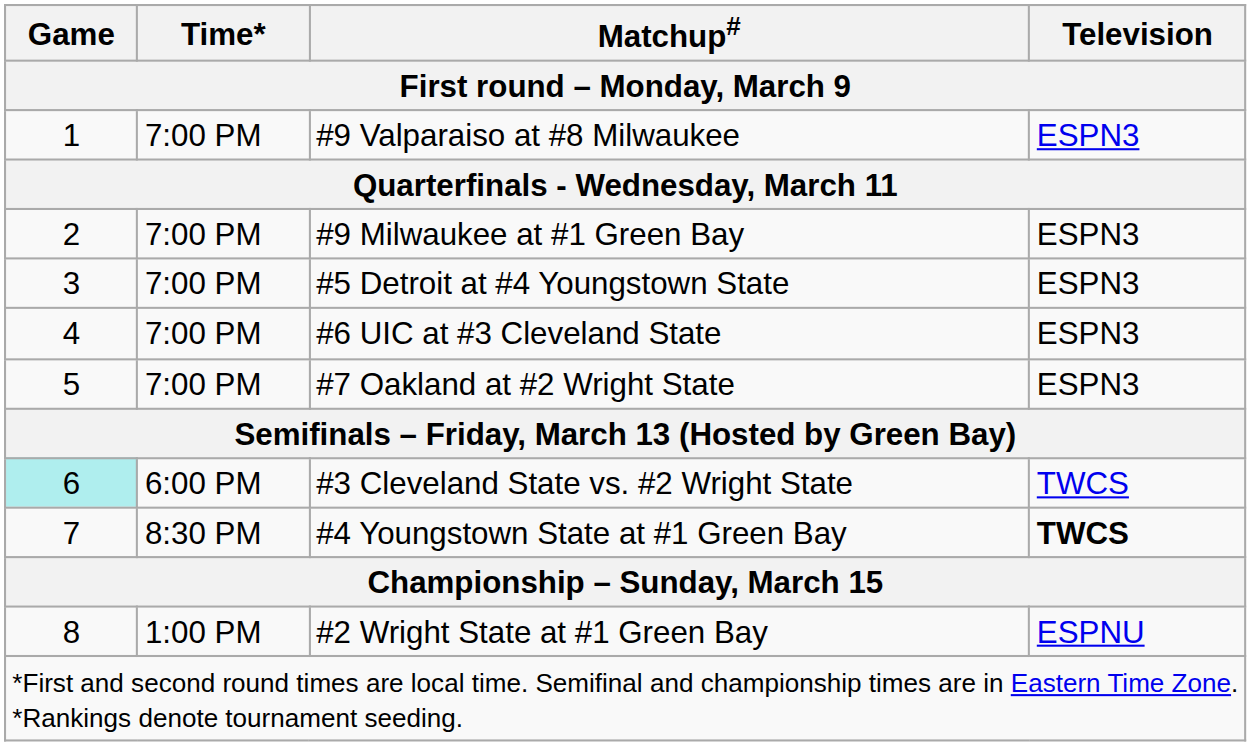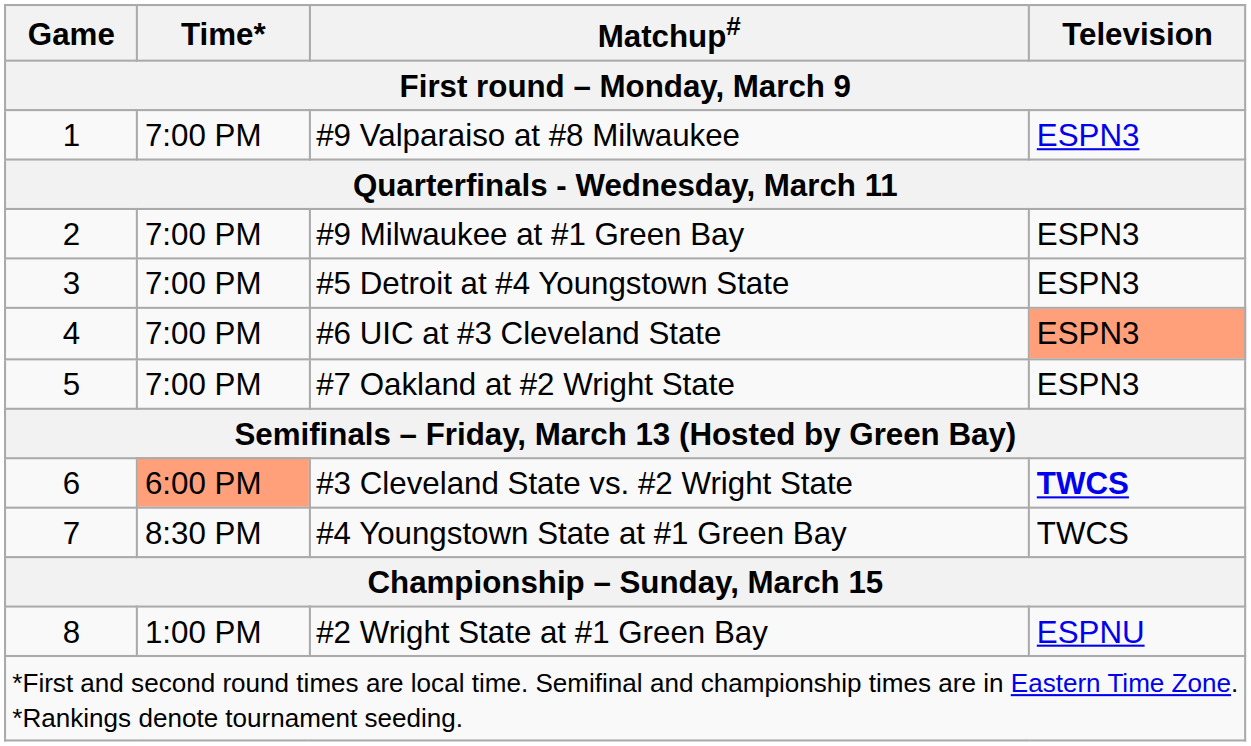(1088, 334) no background -> (1088, 334) lightsalmon background
(71, 482) paleturquoise background -> (71, 482) no background
(203, 482) no background -> (203, 482) lightsalmon background
(1083, 482) normal -> (1083, 482) bold
(1083, 532) bold -> (1083, 532) normal
